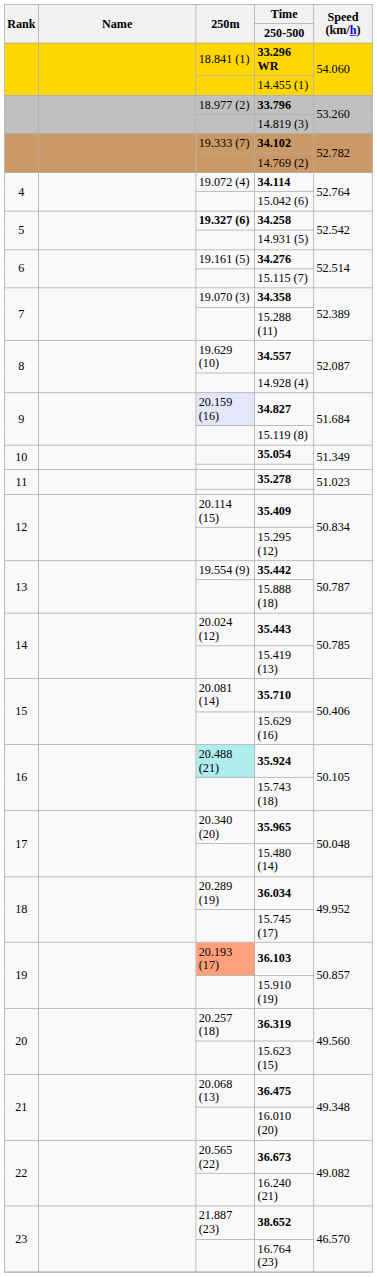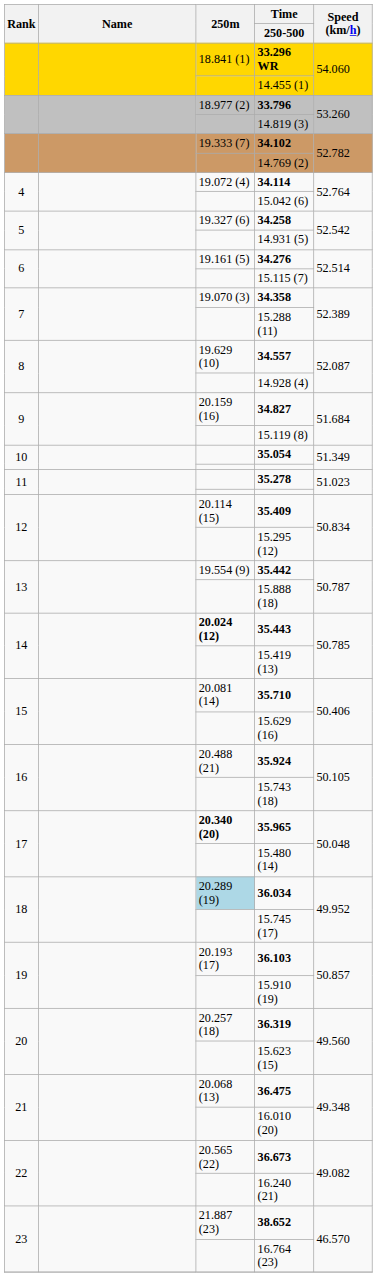(224, 220) bold -> (224, 220) normal
(216, 409) lavender background -> (216, 409) no background
(216, 629) normal -> (216, 629) bold
(216, 761) paleturquoise background -> (216, 761) no background
(216, 827) normal -> (216, 827) bold
(216, 893) no background -> (216, 893) lightblue background
(216, 959) lightsalmon background -> (216, 959) no background
